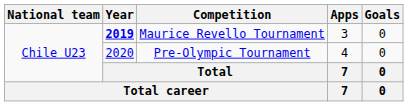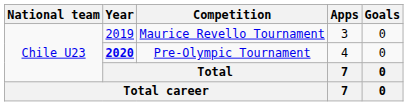(120, 33) bold -> (120, 33) normal
(120, 53) normal -> (120, 53) bold
